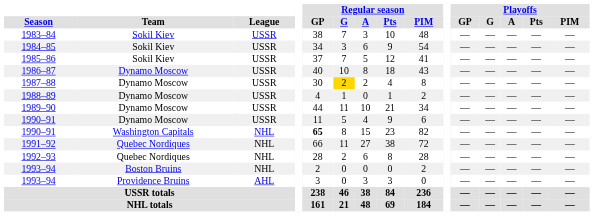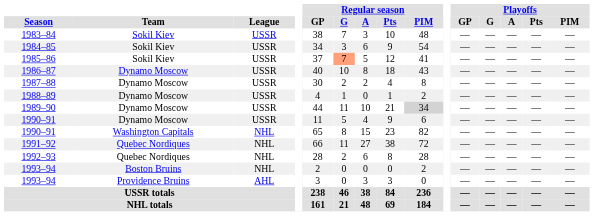(344, 59) no background -> (344, 59) lightsalmon background
(344, 83) gold background -> (344, 83) no background
(424, 107) no background -> (424, 107) lightgrey background
(318, 132) bold -> (318, 132) normal
